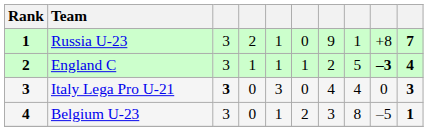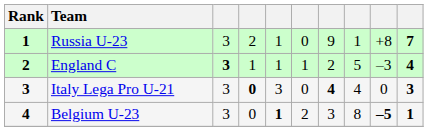(226, 65) normal -> (226, 65) bold
(384, 65) bold -> (384, 65) normal
(226, 89) bold -> (226, 89) normal
(252, 89) normal -> (252, 89) bold
(331, 89) normal -> (331, 89) bold
(279, 114) normal -> (279, 114) bold
(384, 114) normal -> (384, 114) bold
